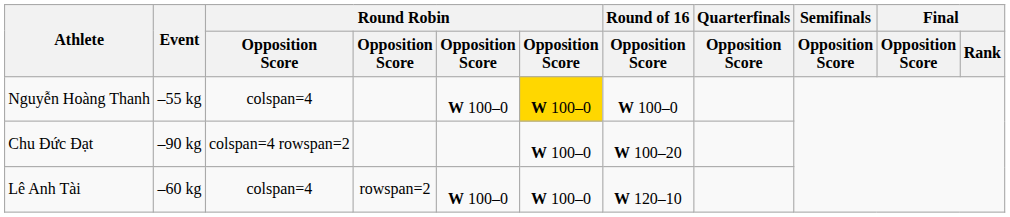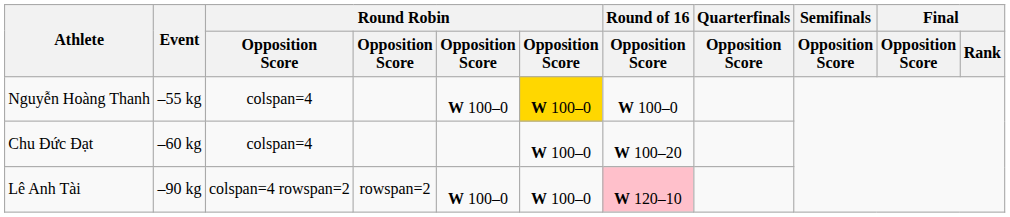(179, 144) –90 kg -> (179, 144) –60 kg
(279, 144) colspan=4 rowspan=2 -> (279, 144) colspan=4
(179, 189) –60 kg -> (179, 189) –90 kg
(279, 189) colspan=4 -> (279, 189) colspan=4 rowspan=2
(648, 199) no background -> (648, 199) pink background
